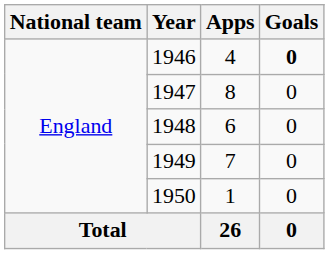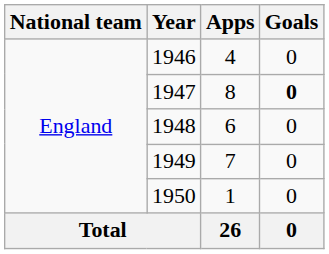(292, 56) bold -> (292, 56) normal
(292, 91) normal -> (292, 91) bold
